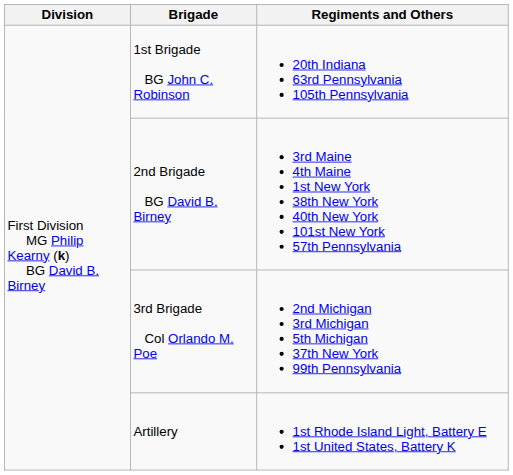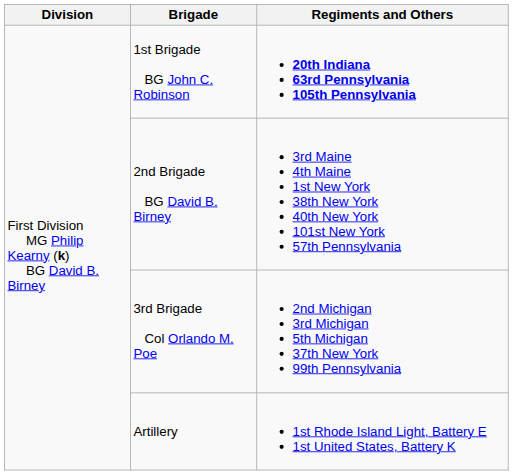(382, 79) normal -> (382, 79) bold
